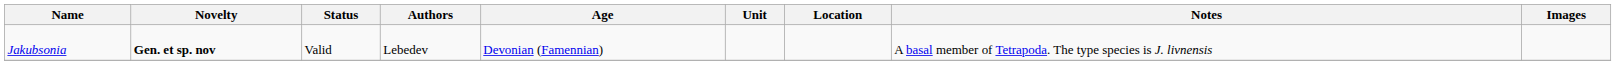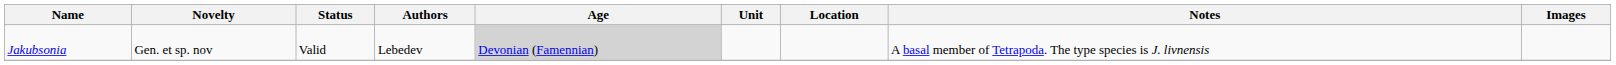(175, 49) bold -> (173, 49) normal
(543, 49) no background -> (538, 49) lightgrey background
